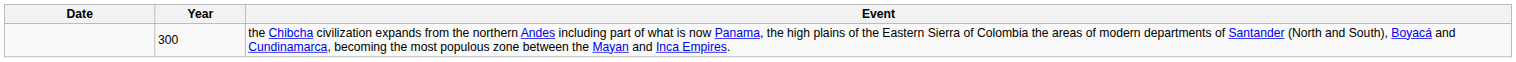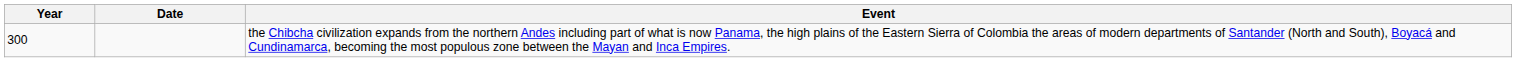columns swapped: (200, 14) <-> (80, 14)
